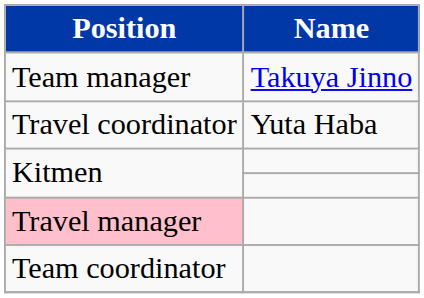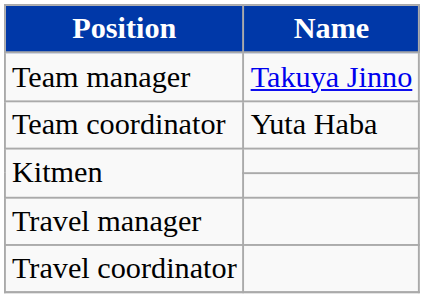(124, 124) Travel coordinator -> (119, 124) Team coordinator
(107, 220) pink background -> (107, 220) no background
(119, 268) Team coordinator -> (124, 268) Travel coordinator
